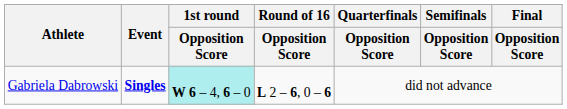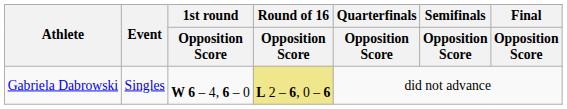(145, 85) bold -> (145, 85) normal
(211, 93) paleturquoise background -> (211, 93) no background
(294, 93) no background -> (293, 93) khaki background
